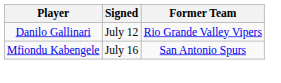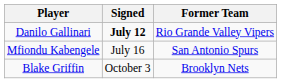(122, 31) normal -> (128, 31) bold
+ row: (53, 68)
